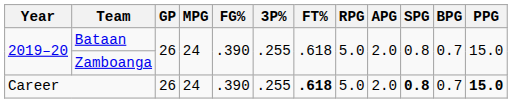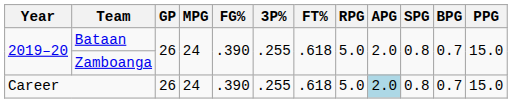(315, 86) bold -> (315, 86) normal
(384, 86) no background -> (384, 86) lightblue background
(417, 86) bold -> (417, 86) normal
(486, 86) bold -> (486, 86) normal
